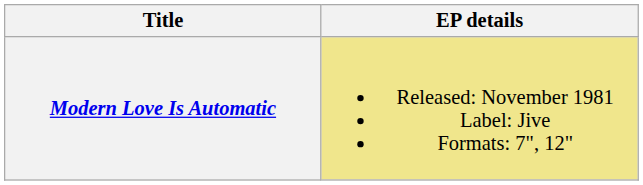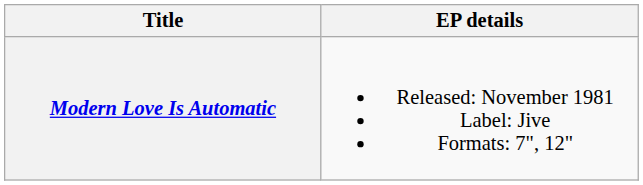(480, 120) khaki background -> (480, 120) no background
